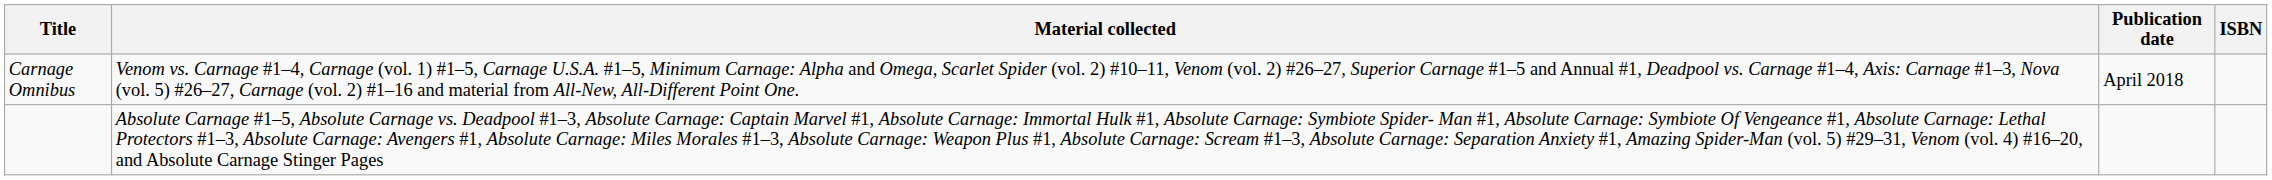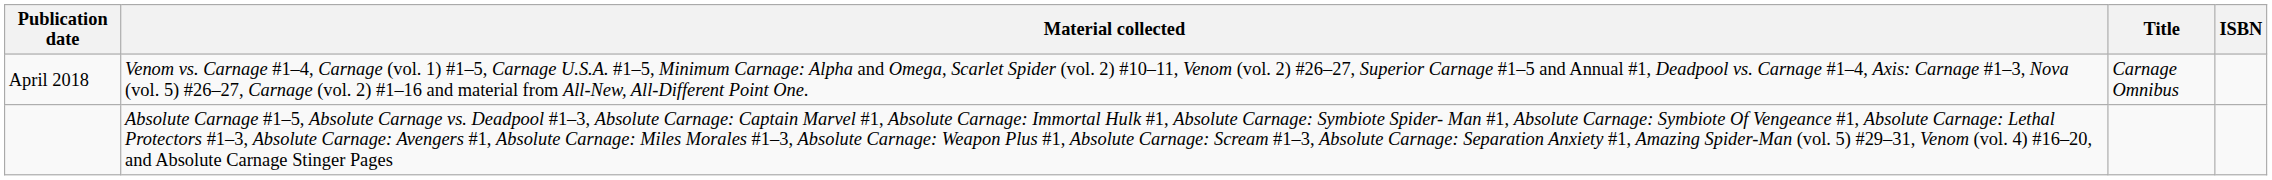columns swapped: (58, 29) <-> (2157, 29)
